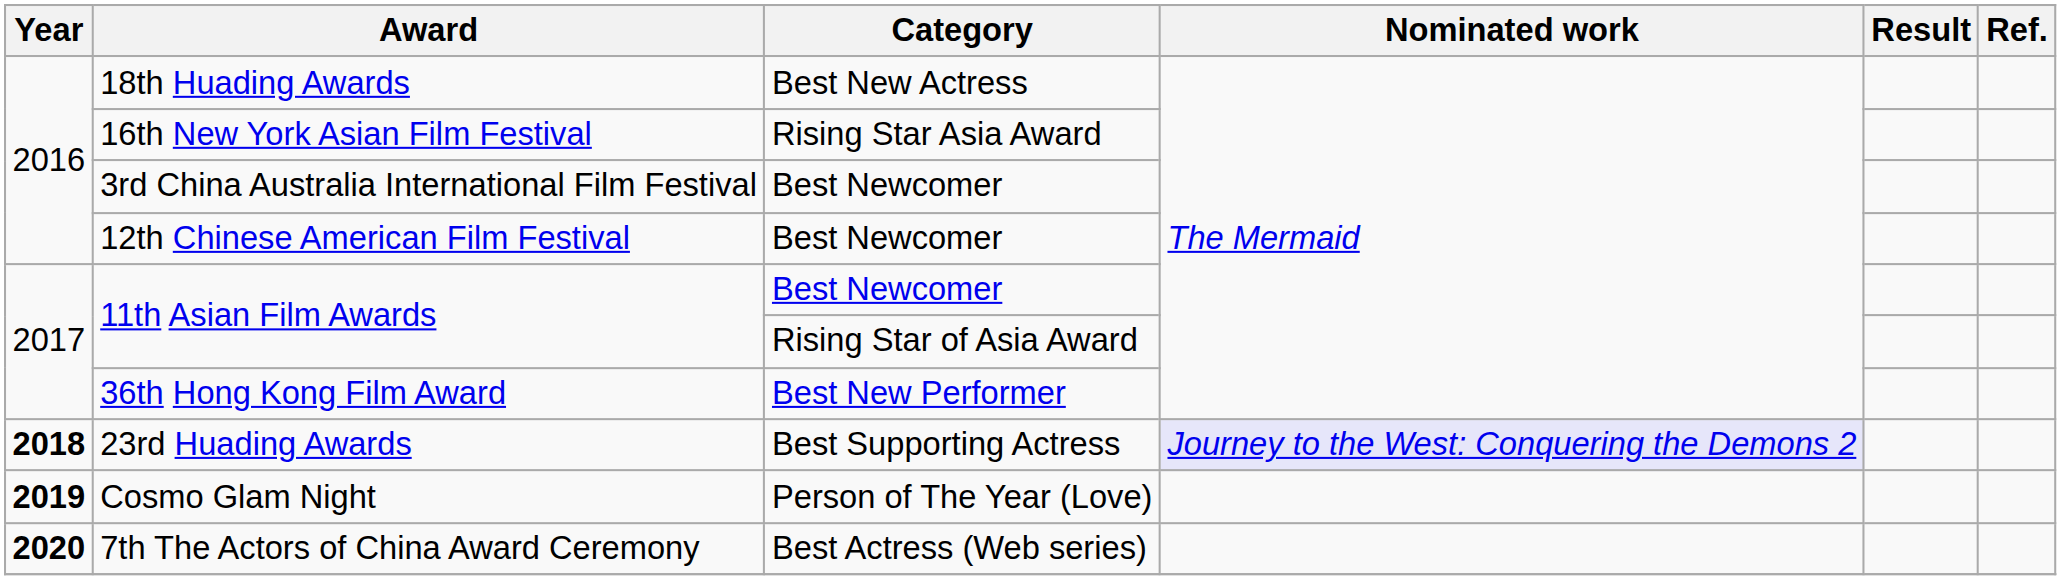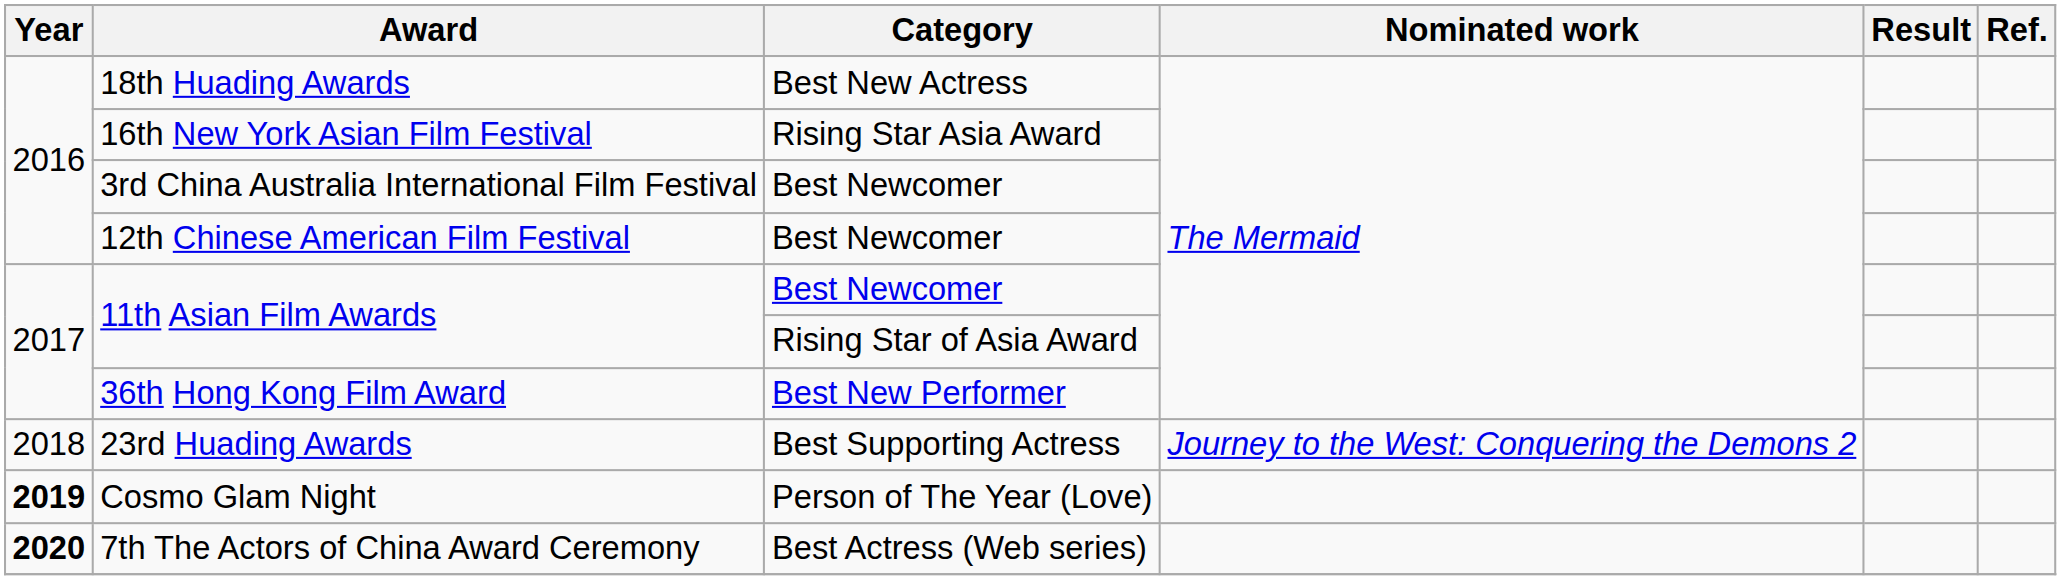(49, 444) bold -> (49, 444) normal
(1512, 444) lavender background -> (1512, 444) no background
